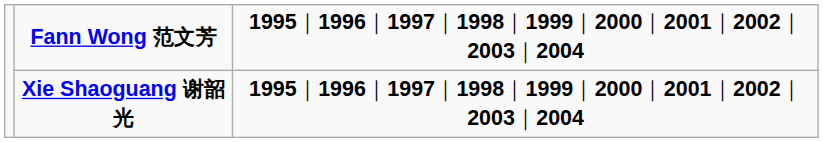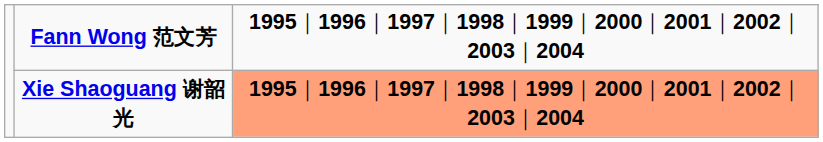(526, 103) no background -> (526, 103) lightsalmon background
